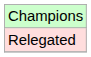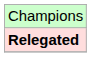(42, 39) normal -> (43, 39) bold
